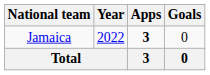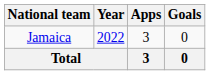(146, 37) bold -> (146, 37) normal
